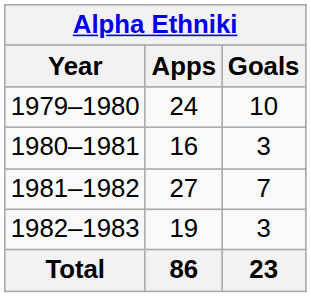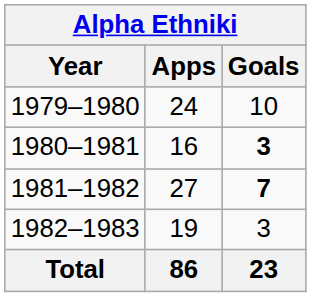(264, 147) normal -> (264, 147) bold
(264, 188) normal -> (264, 188) bold
